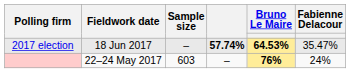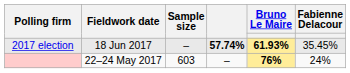(271, 46) 64.53% -> (271, 46) 61.93%
(320, 46) 35.47% -> (320, 46) 35.45%
